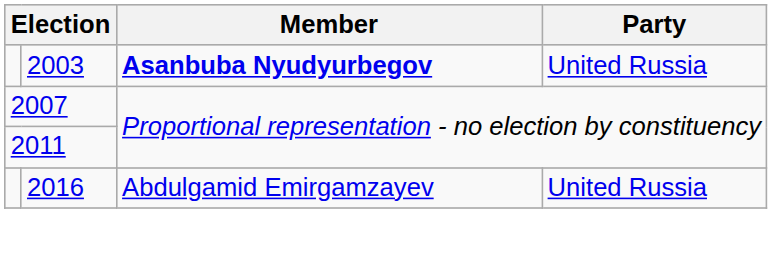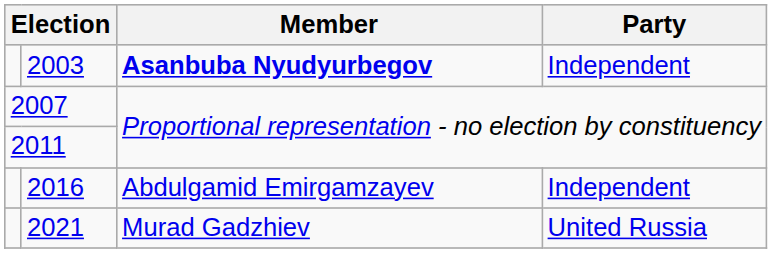(627, 65) United Russia -> (619, 65) Independent
(627, 187) United Russia -> (619, 187) Independent
+ row: (55, 227)
